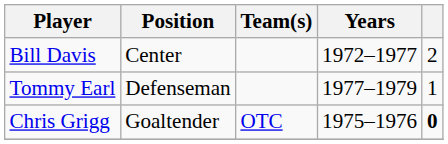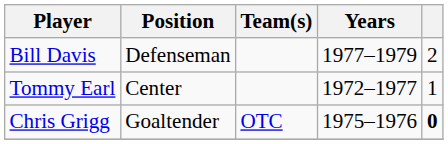(153, 54) Center -> (178, 54) Defenseman
(370, 54) 1972–1977 -> (370, 54) 1977–1979
(178, 88) Defenseman -> (153, 88) Center
(370, 88) 1977–1979 -> (370, 88) 1972–1977
